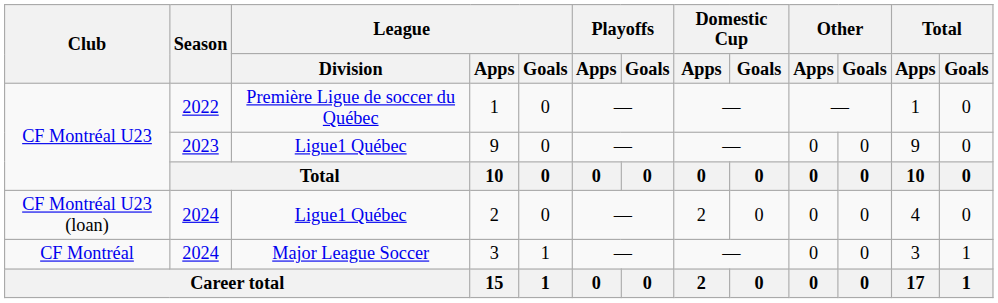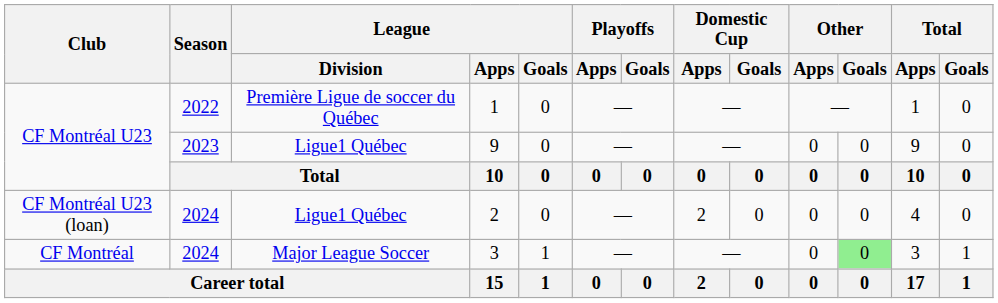(864, 254) no background -> (864, 254) lightgreen background
